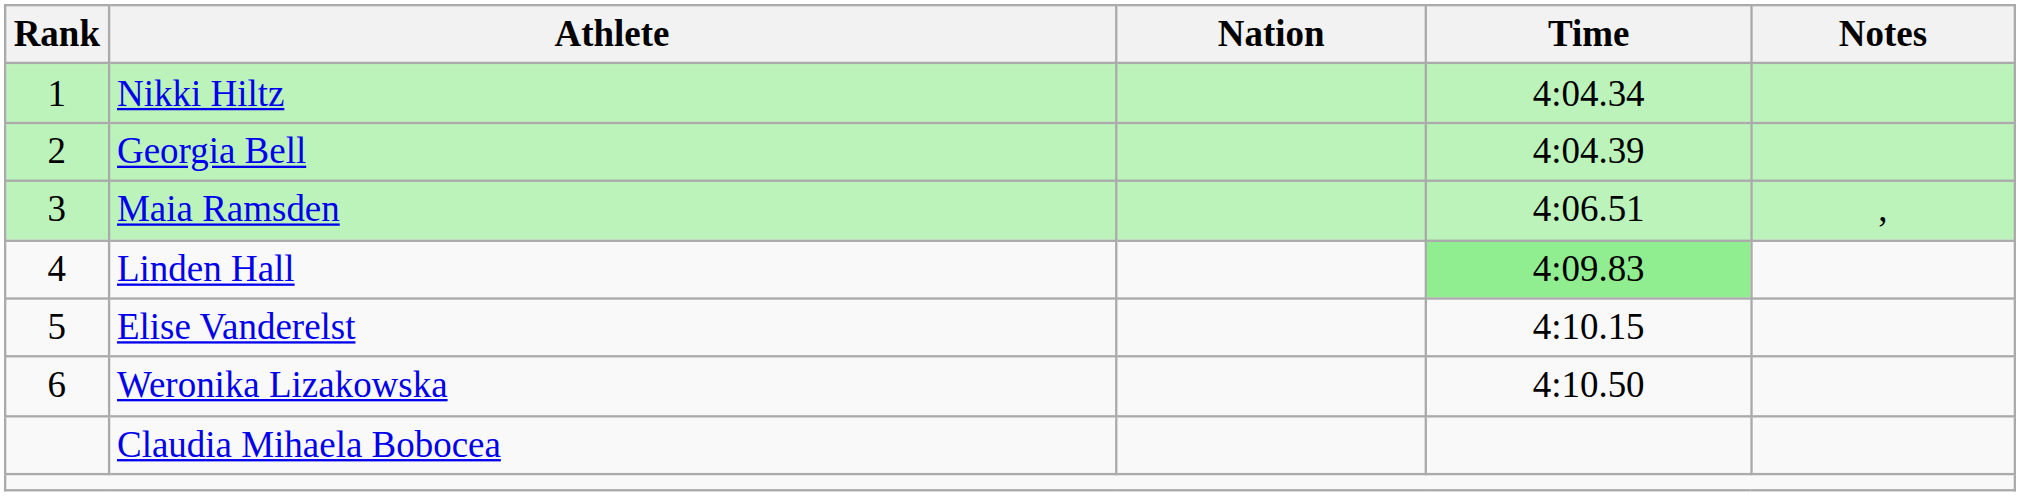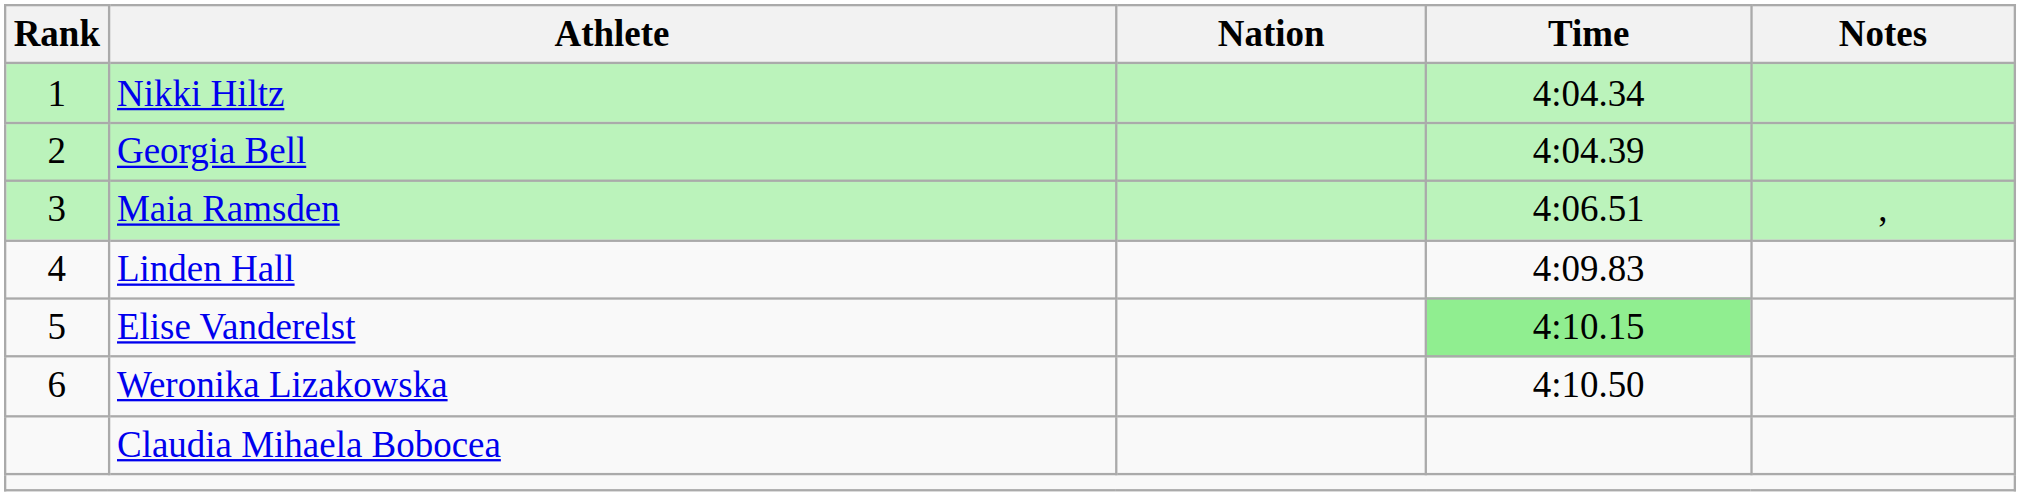(1589, 268) lightgreen background -> (1589, 268) no background
(1589, 326) no background -> (1589, 326) lightgreen background
